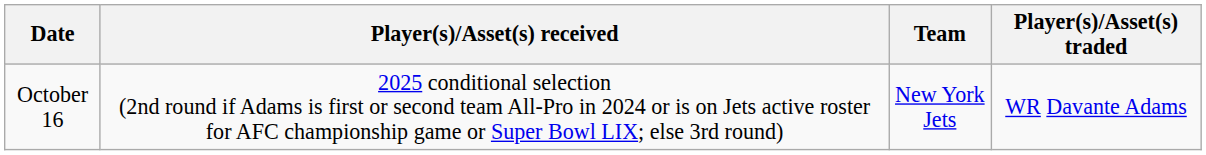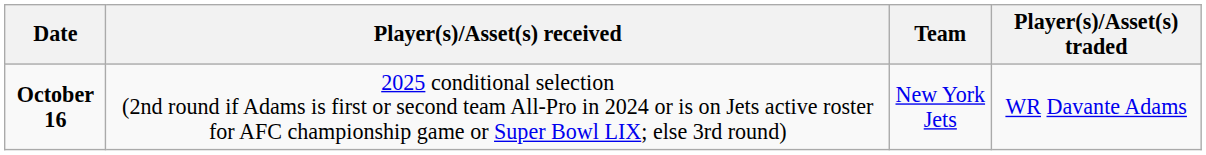(53, 106) normal -> (55, 106) bold
